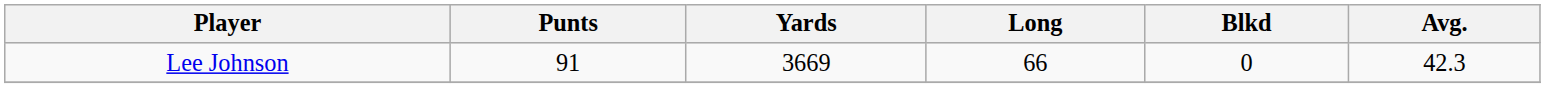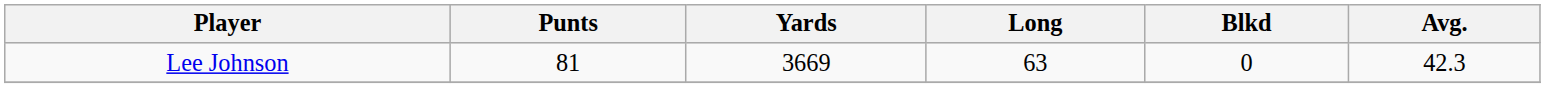(568, 62) 91 -> (568, 62) 81
(1035, 62) 66 -> (1035, 62) 63
